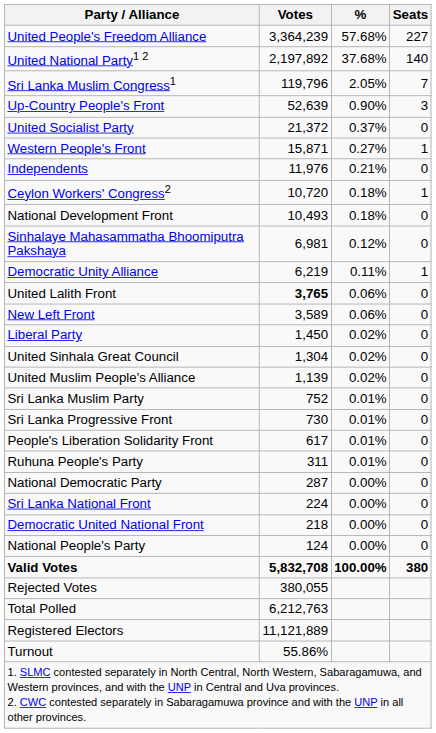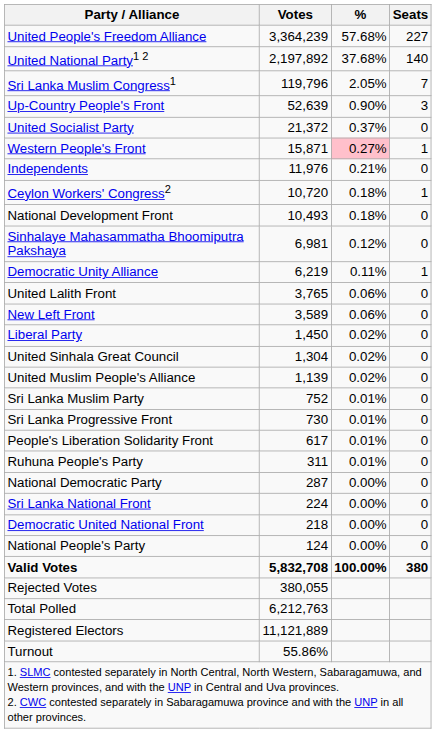(368, 148) no background -> (368, 148) pink background
(311, 293) bold -> (311, 293) normal
